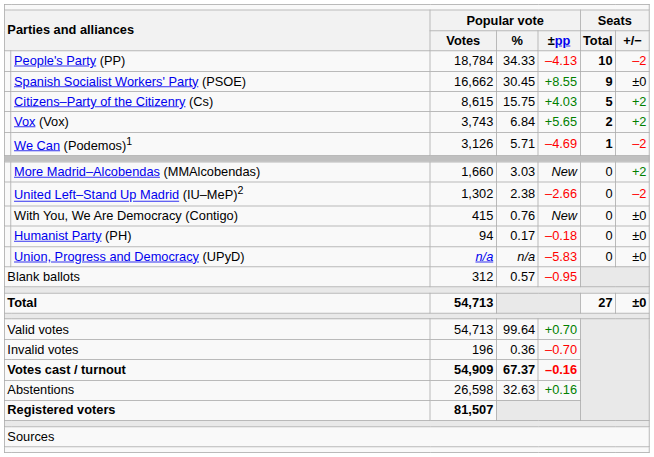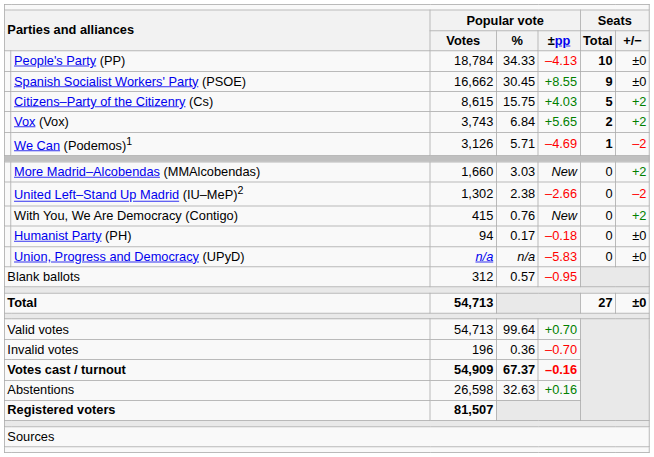(639, 61) –2 -> (639, 61) ±0
(639, 216) ±0 -> (639, 216) +2
